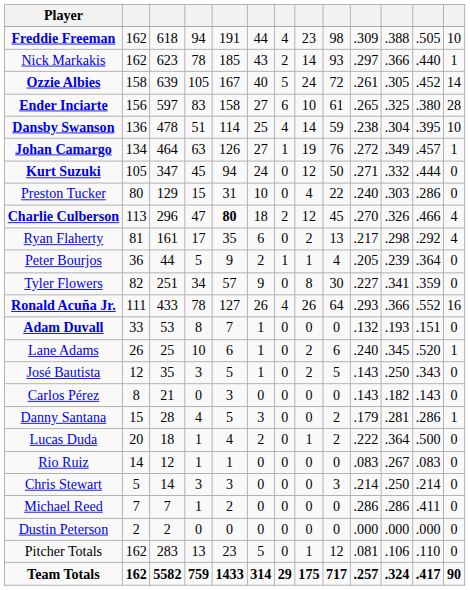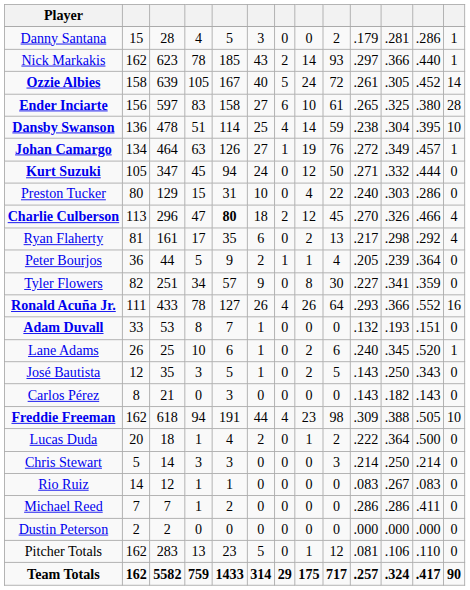rows swapped: (63, 37) <-> (63, 417)
rows swapped: (63, 462) <-> (63, 484)
